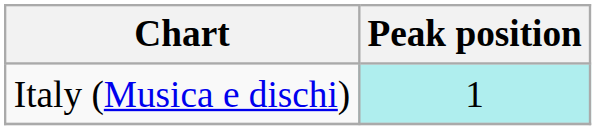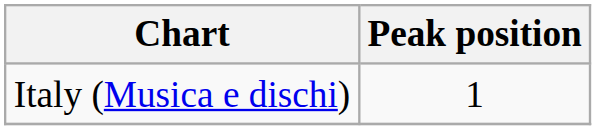(475, 93) paleturquoise background -> (475, 93) no background
